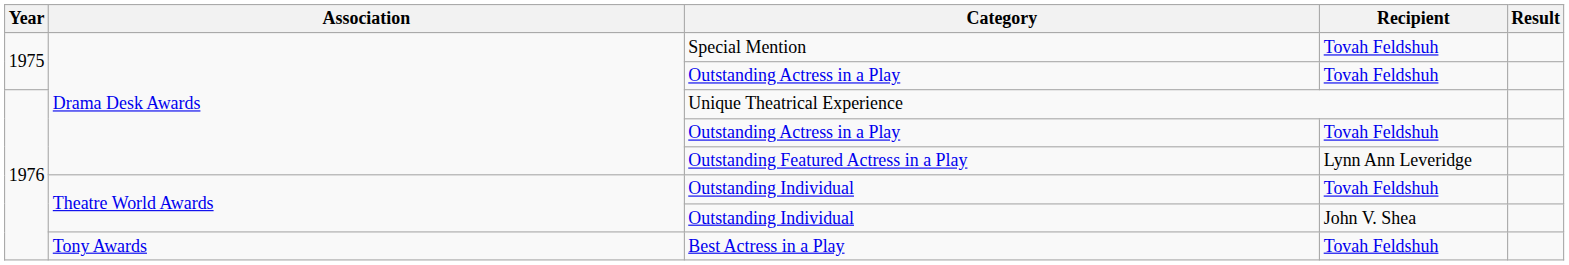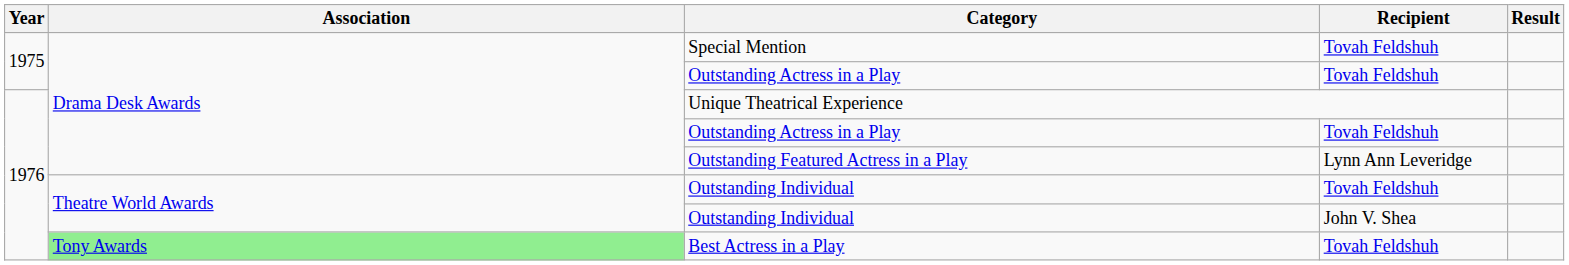(100, 246) no background -> (100, 246) lightgreen background
